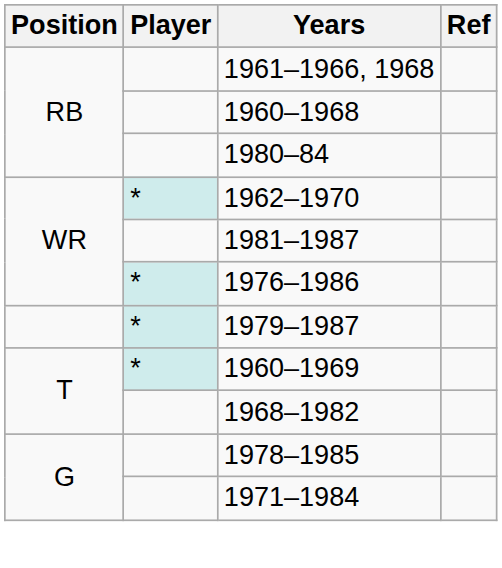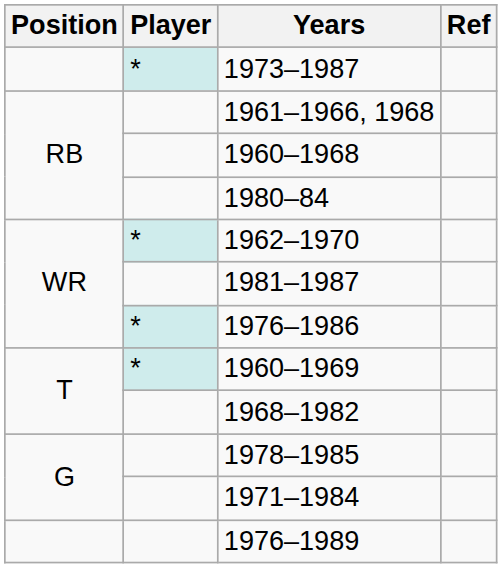+ row: (292, 68)
- row: (292, 326)
+ row: (292, 540)
